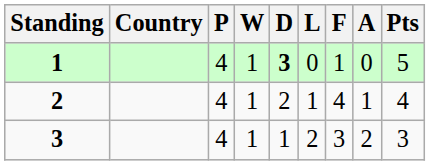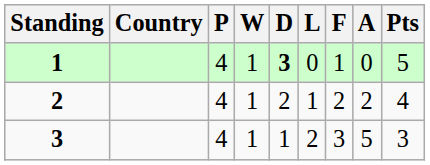(339, 100) 4 -> (339, 100) 2
(367, 100) 1 -> (367, 100) 2
(367, 139) 2 -> (367, 139) 5
